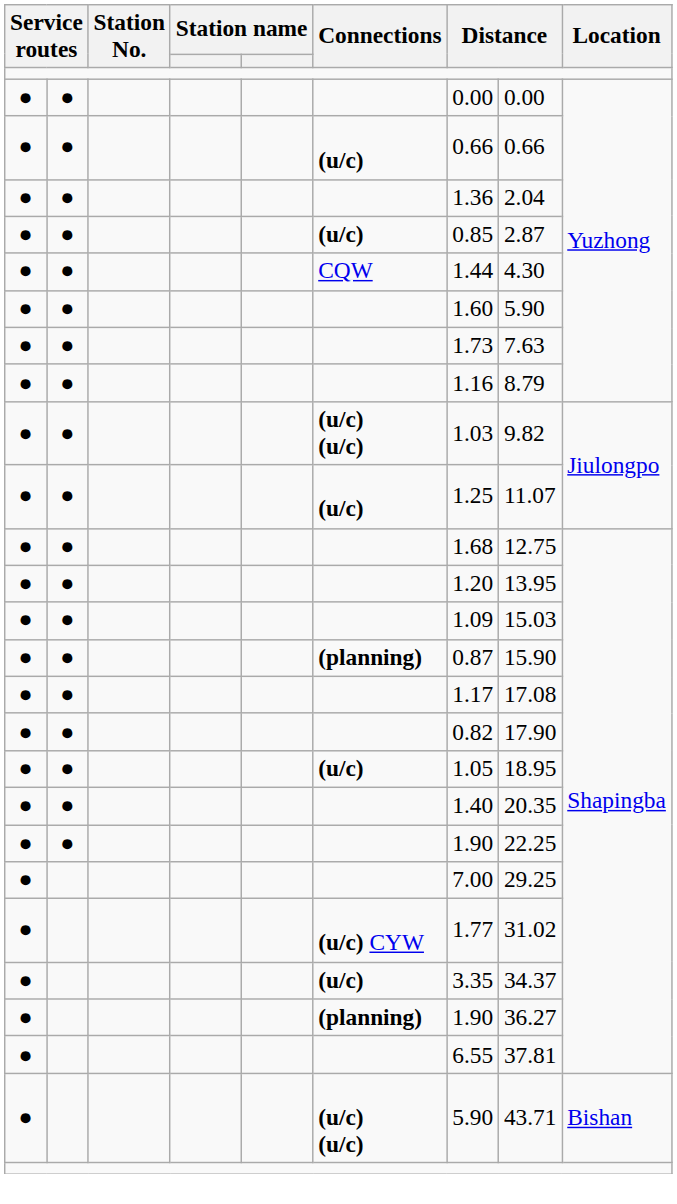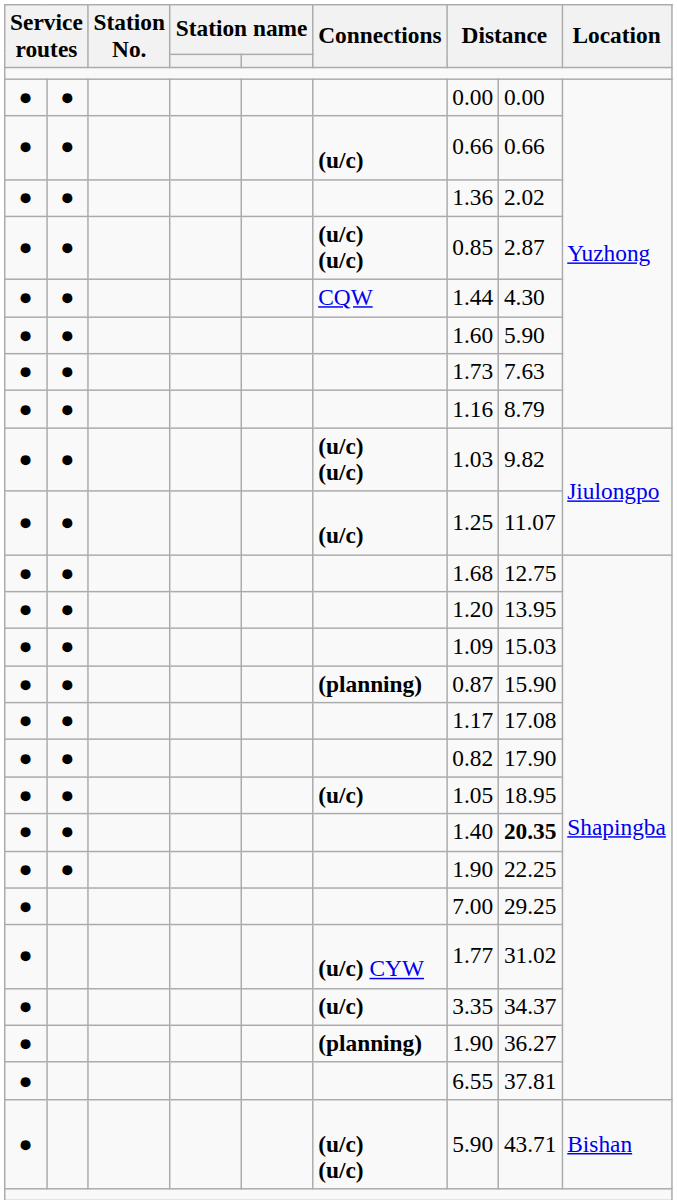(524, 197) 2.04 -> (524, 197) 2.02
(341, 234) (u/c) -> (341, 247) (u/c) (u/c)
(530, 805) normal -> (530, 832) bold
